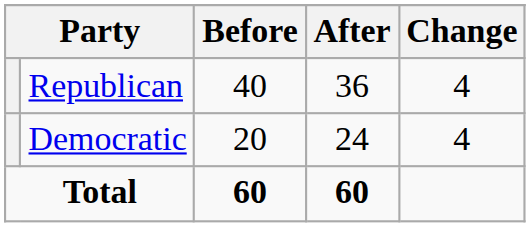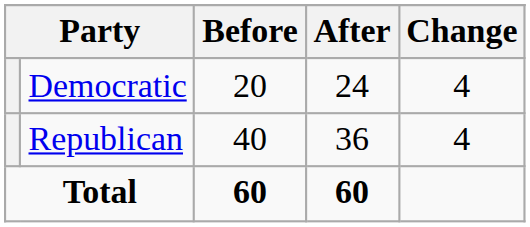rows swapped: (106, 85) <-> (108, 138)
